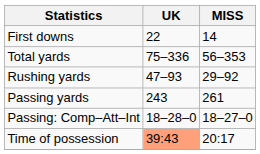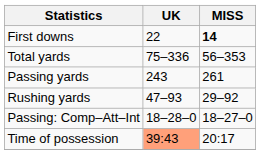(210, 36) normal -> (210, 36) bold
rows swapped: (49, 77) <-> (48, 97)
